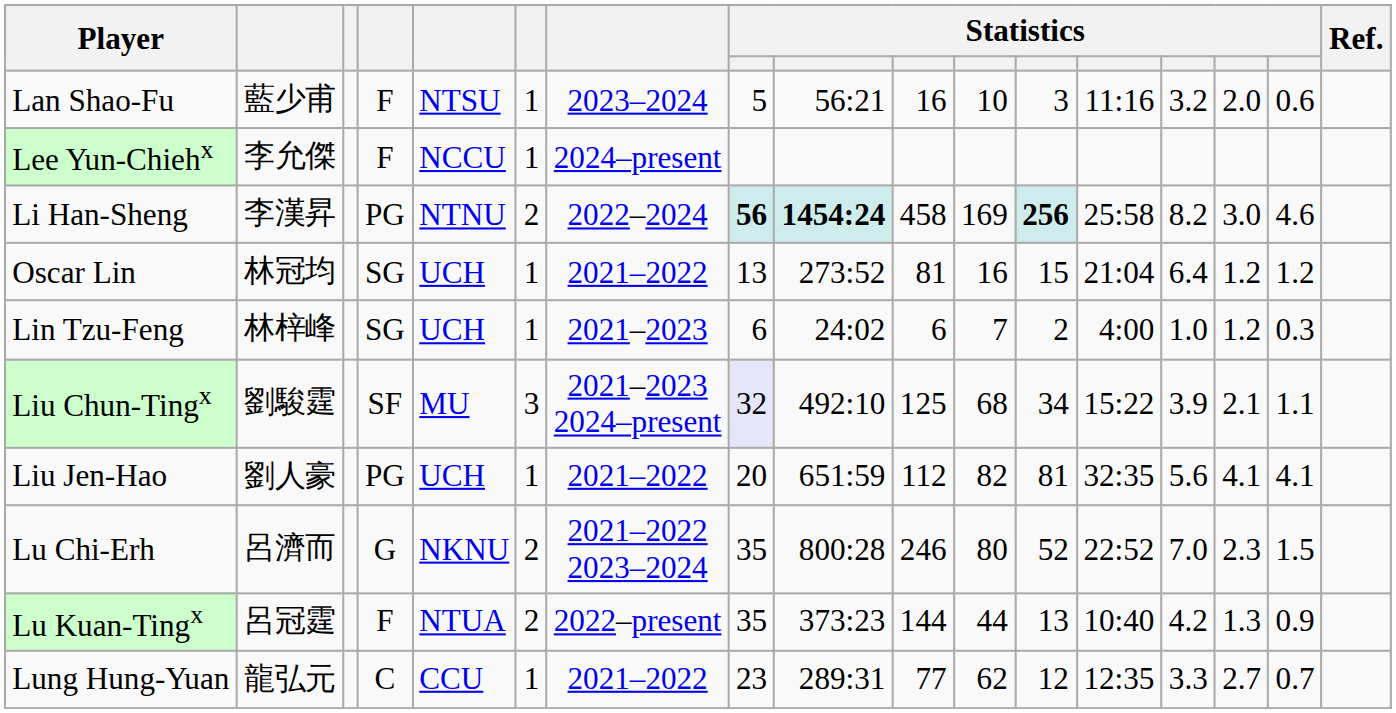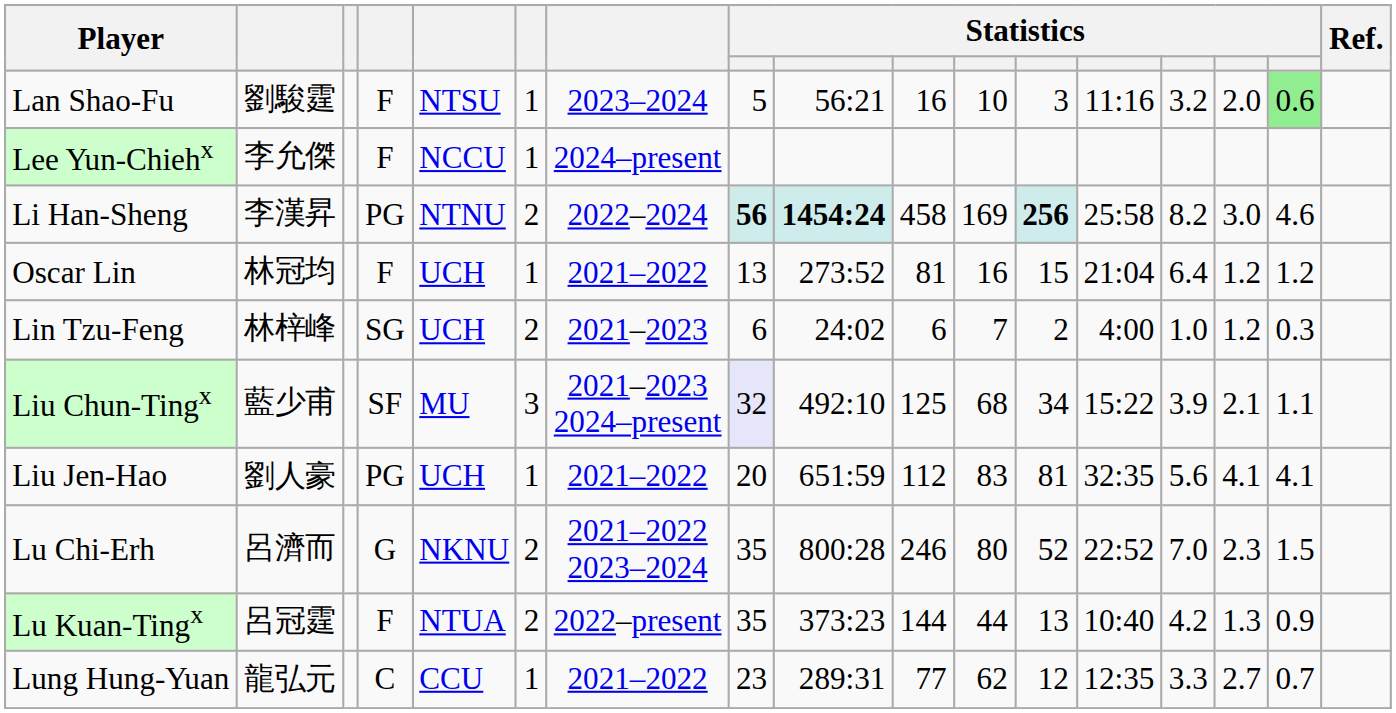(290, 98) 藍少甫 -> (290, 98) 劉駿霆
(1295, 99) no background -> (1295, 99) lightgreen background
(385, 272) SG -> (385, 272) F
(531, 329) 1 -> (531, 329) 2
(290, 401) 劉駿霆 -> (290, 401) 藍少甫
(992, 475) 82 -> (992, 475) 83
